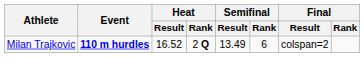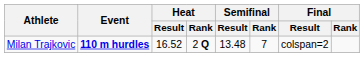(232, 45) 13.49 -> (232, 45) 13.48
(264, 45) 6 -> (264, 45) 7
